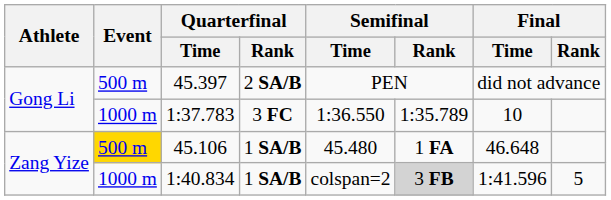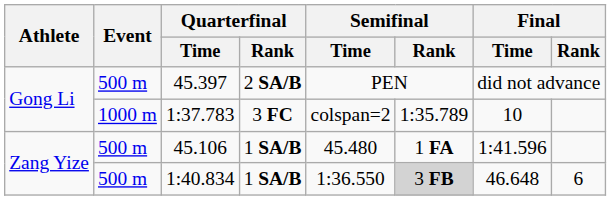(351, 115) 1:36.550 -> (351, 115) colspan=2
(123, 147) gold background -> (123, 147) no background
(512, 147) 46.648 -> (512, 147) 1:41.596
(127, 179) 1000 m -> (123, 179) 500 m
(351, 179) colspan=2 -> (351, 179) 1:36.550
(512, 179) 1:41.596 -> (512, 179) 46.648
(578, 179) 5 -> (578, 179) 6
